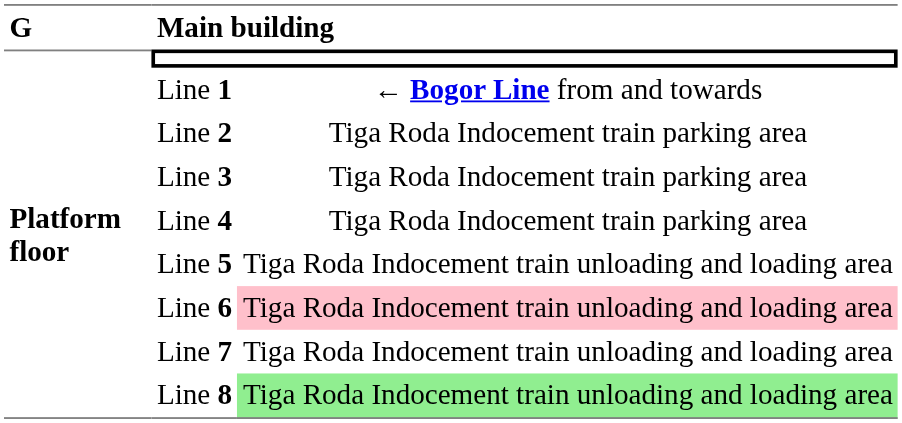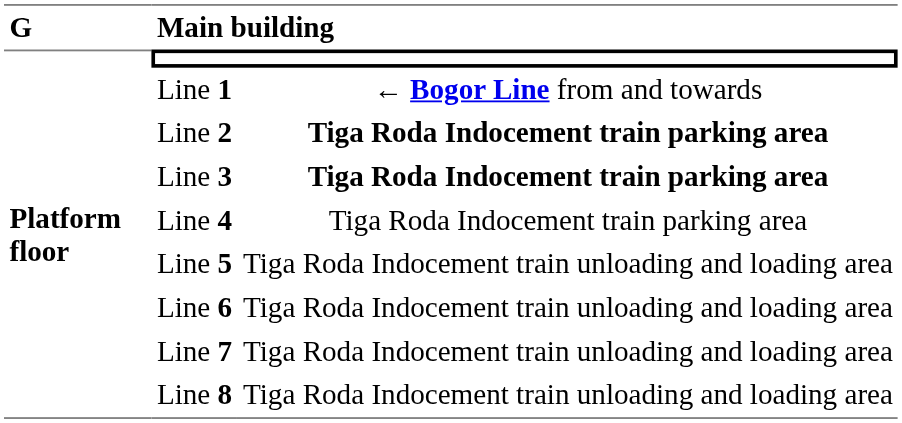(568, 132) normal -> (568, 132) bold
(568, 176) normal -> (568, 176) bold
(568, 307) pink background -> (568, 307) no background
(568, 394) lightgreen background -> (568, 394) no background
